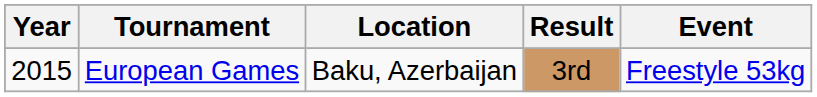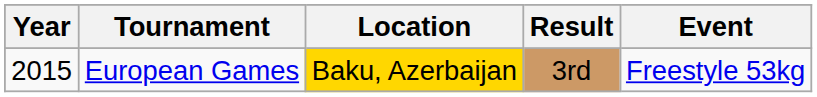(414, 70) no background -> (414, 70) gold background
